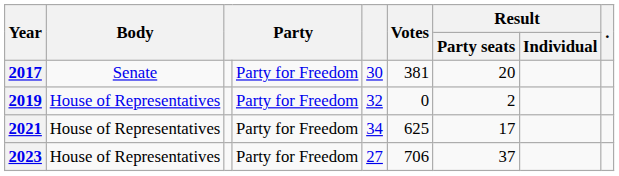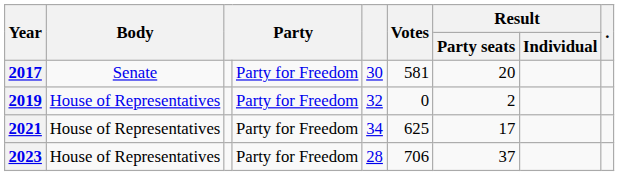(417, 73) 381 -> (417, 73) 581
(375, 156) 27 -> (375, 156) 28
